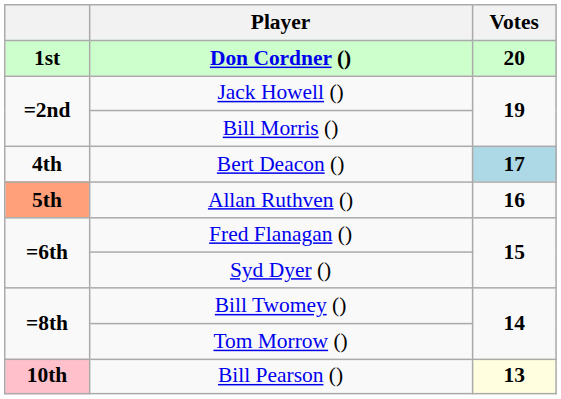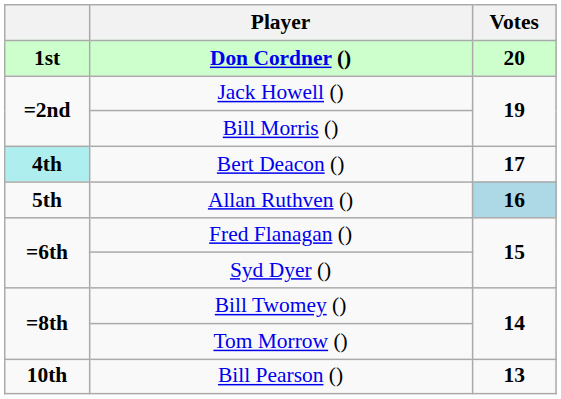(47, 164) no background -> (47, 164) paleturquoise background
(514, 164) lightblue background -> (514, 164) no background
(47, 199) lightsalmon background -> (47, 199) no background
(514, 199) no background -> (514, 199) lightblue background
(47, 376) pink background -> (47, 376) no background
(514, 376) lightyellow background -> (514, 376) no background
